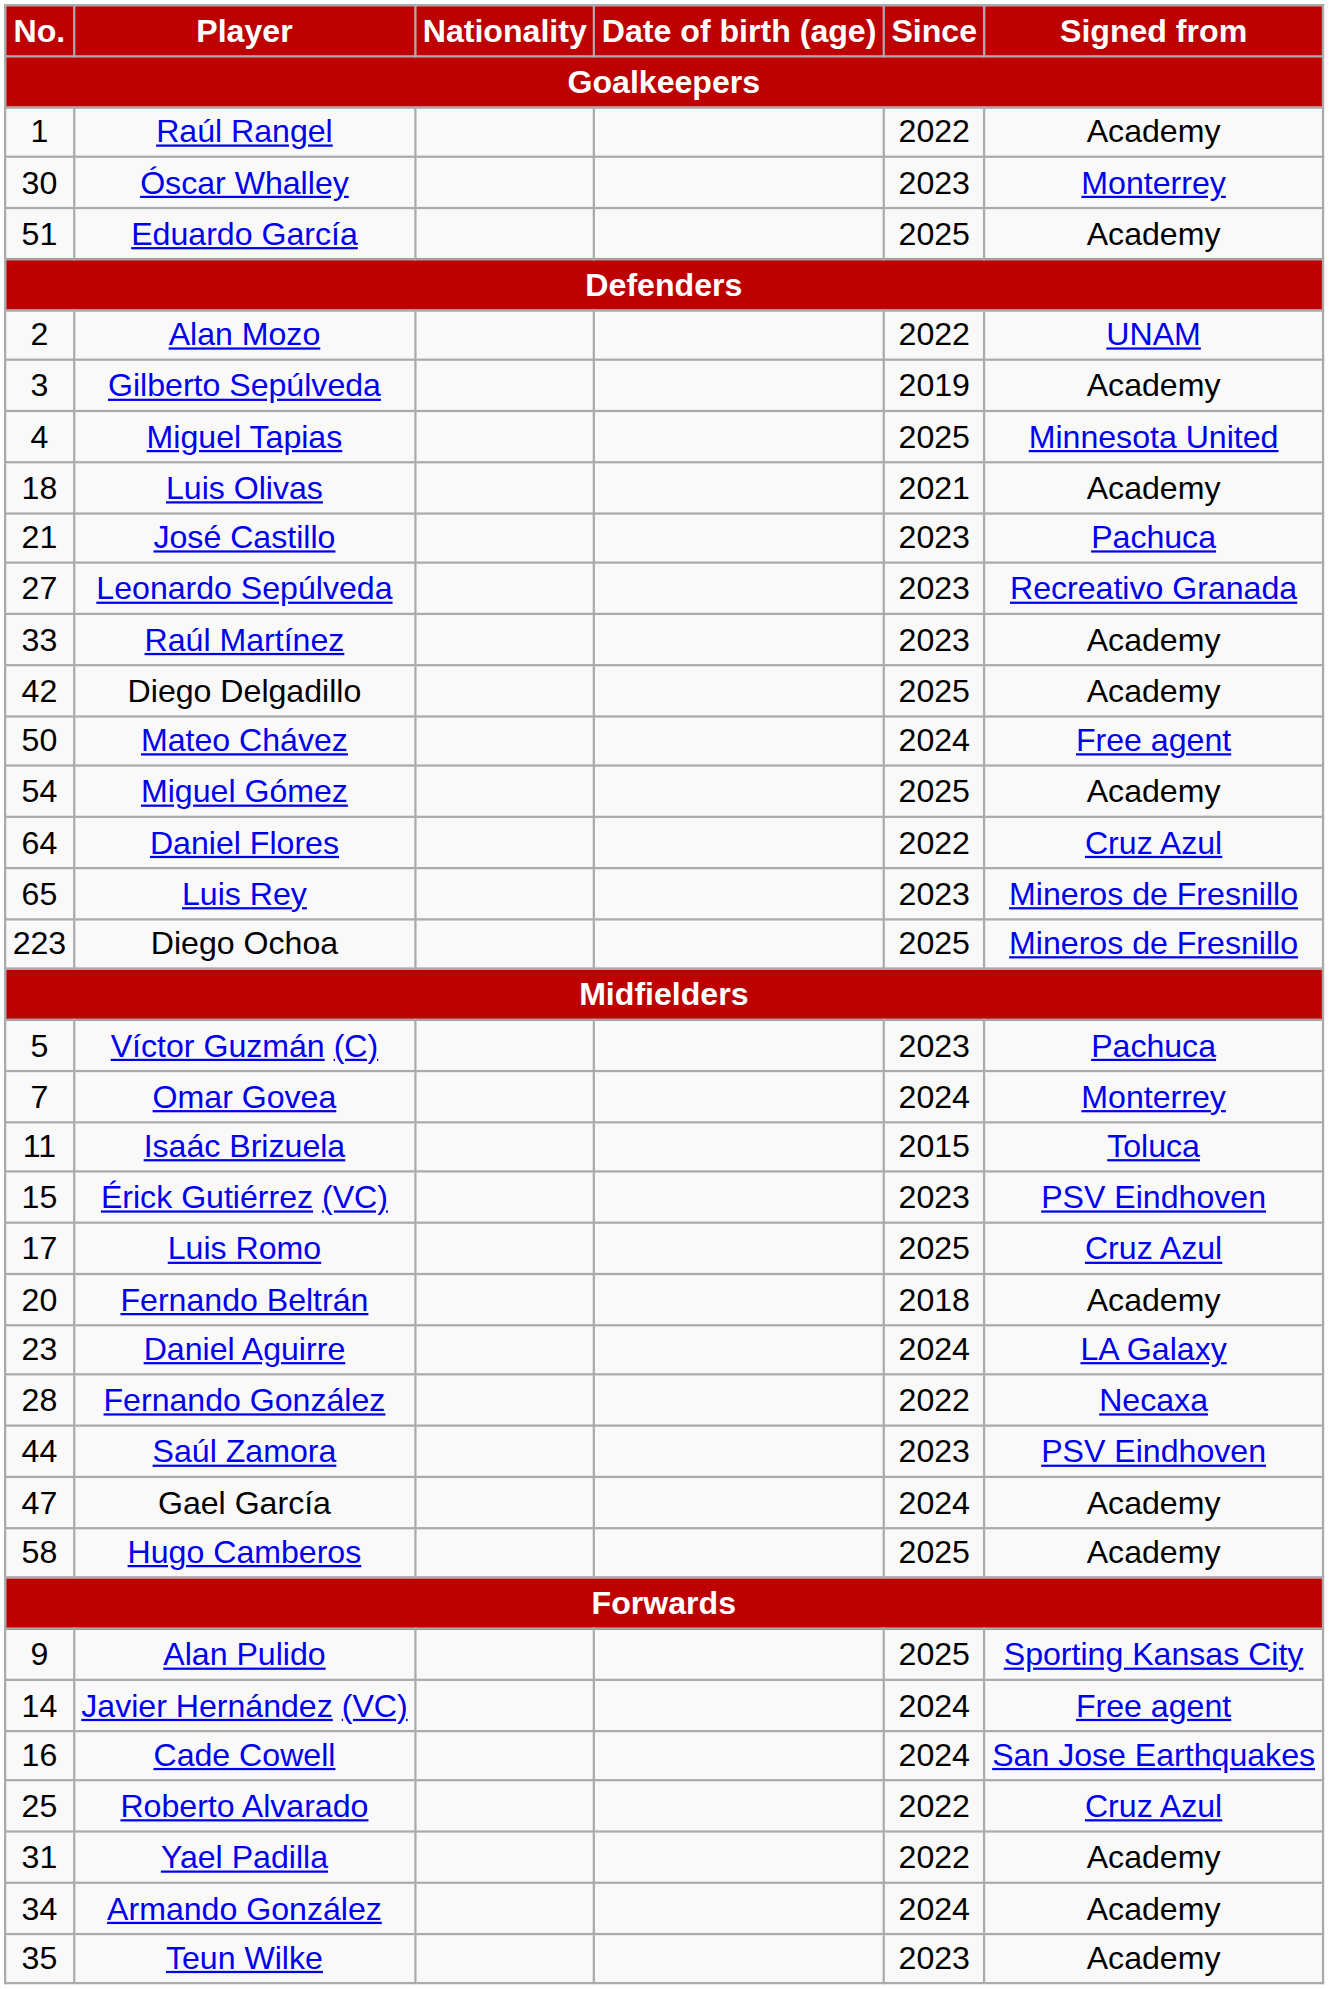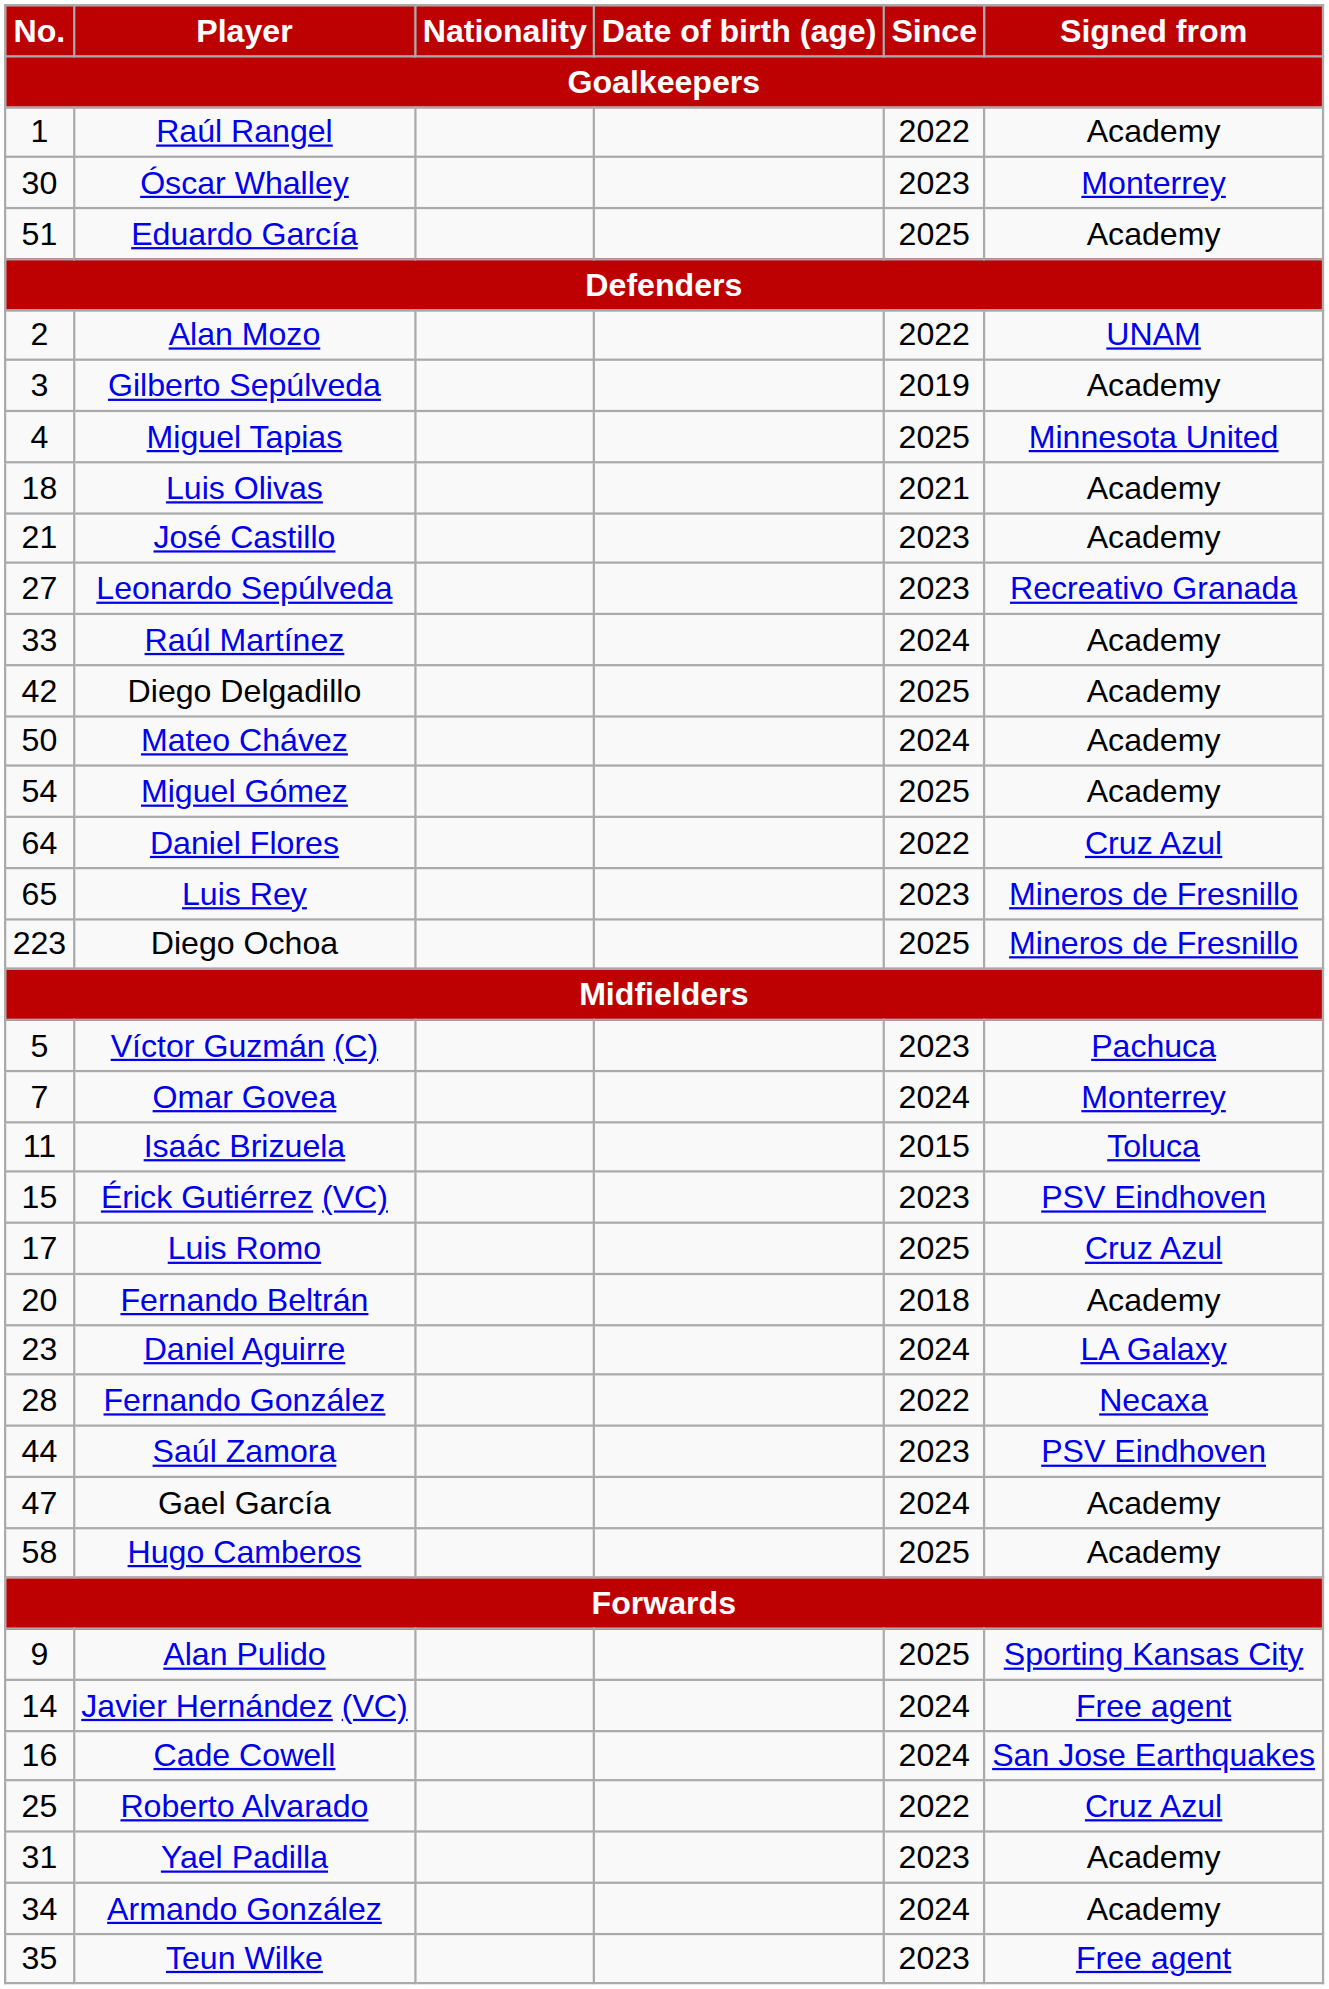(1154, 538) Pachuca -> (1154, 538) Academy
(934, 640) 2023 -> (934, 640) 2024
(1154, 741) Free agent -> (1154, 741) Academy
(934, 1857) 2022 -> (934, 1857) 2023
(1154, 1959) Academy -> (1154, 1959) Free agent
